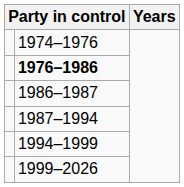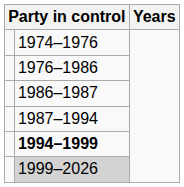(58, 67) bold -> (58, 67) normal
(58, 144) normal -> (58, 144) bold
(58, 169) no background -> (58, 169) lightgrey background
